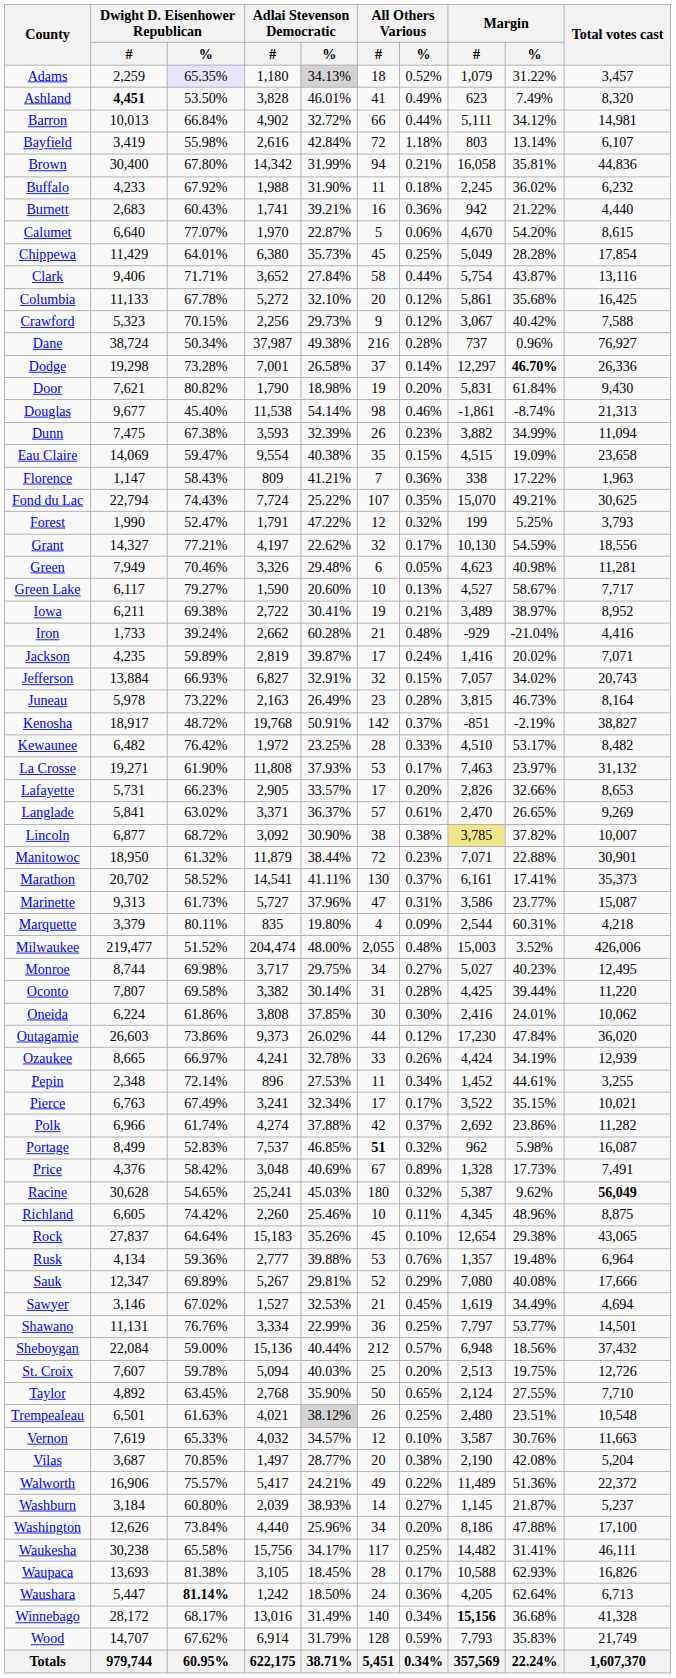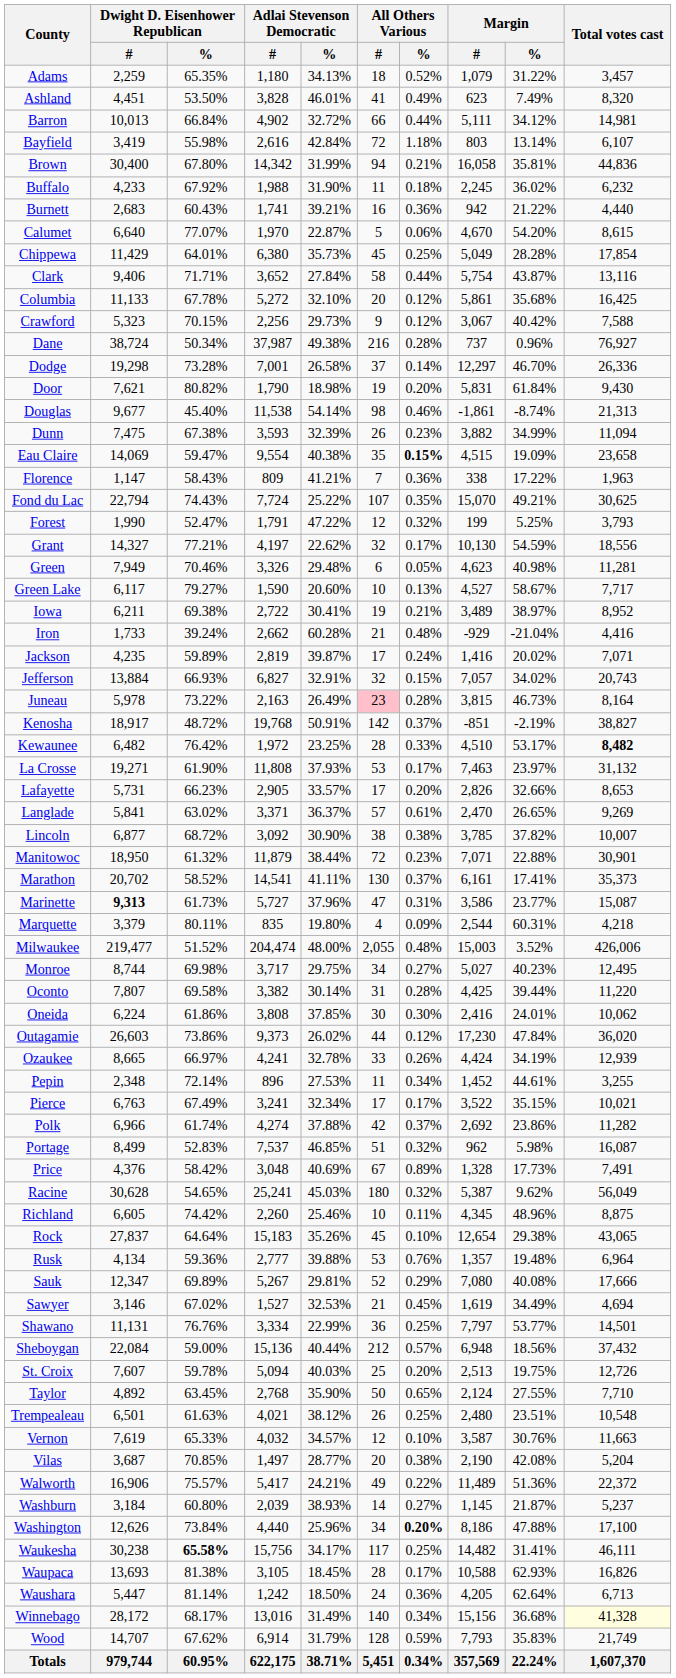(206, 76) lavender background -> (206, 76) no background
(329, 76) lightgrey background -> (329, 76) no background
(129, 98) bold -> (129, 98) normal
(535, 366) bold -> (535, 366) normal
(424, 455) normal -> (424, 455) bold
(378, 701) no background -> (378, 701) pink background
(618, 746) normal -> (618, 746) bold
(477, 835) khaki background -> (477, 835) no background
(129, 902) normal -> (129, 902) bold
(378, 1148) bold -> (378, 1148) normal
(618, 1192) bold -> (618, 1192) normal
(329, 1415) lightgrey background -> (329, 1415) no background
(424, 1527) normal -> (424, 1527) bold
(206, 1549) normal -> (206, 1549) bold
(206, 1594) bold -> (206, 1594) normal
(477, 1616) bold -> (477, 1616) normal
(618, 1616) no background -> (618, 1616) lightyellow background
